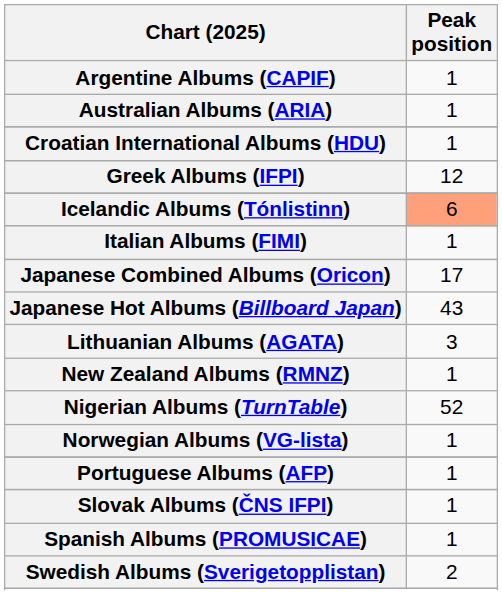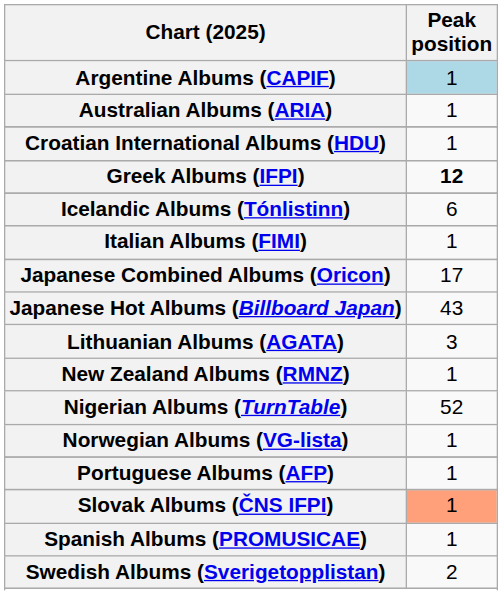(452, 77) no background -> (452, 77) lightblue background
(452, 176) normal -> (452, 176) bold
(452, 209) lightsalmon background -> (452, 209) no background
(452, 506) no background -> (452, 506) lightsalmon background
